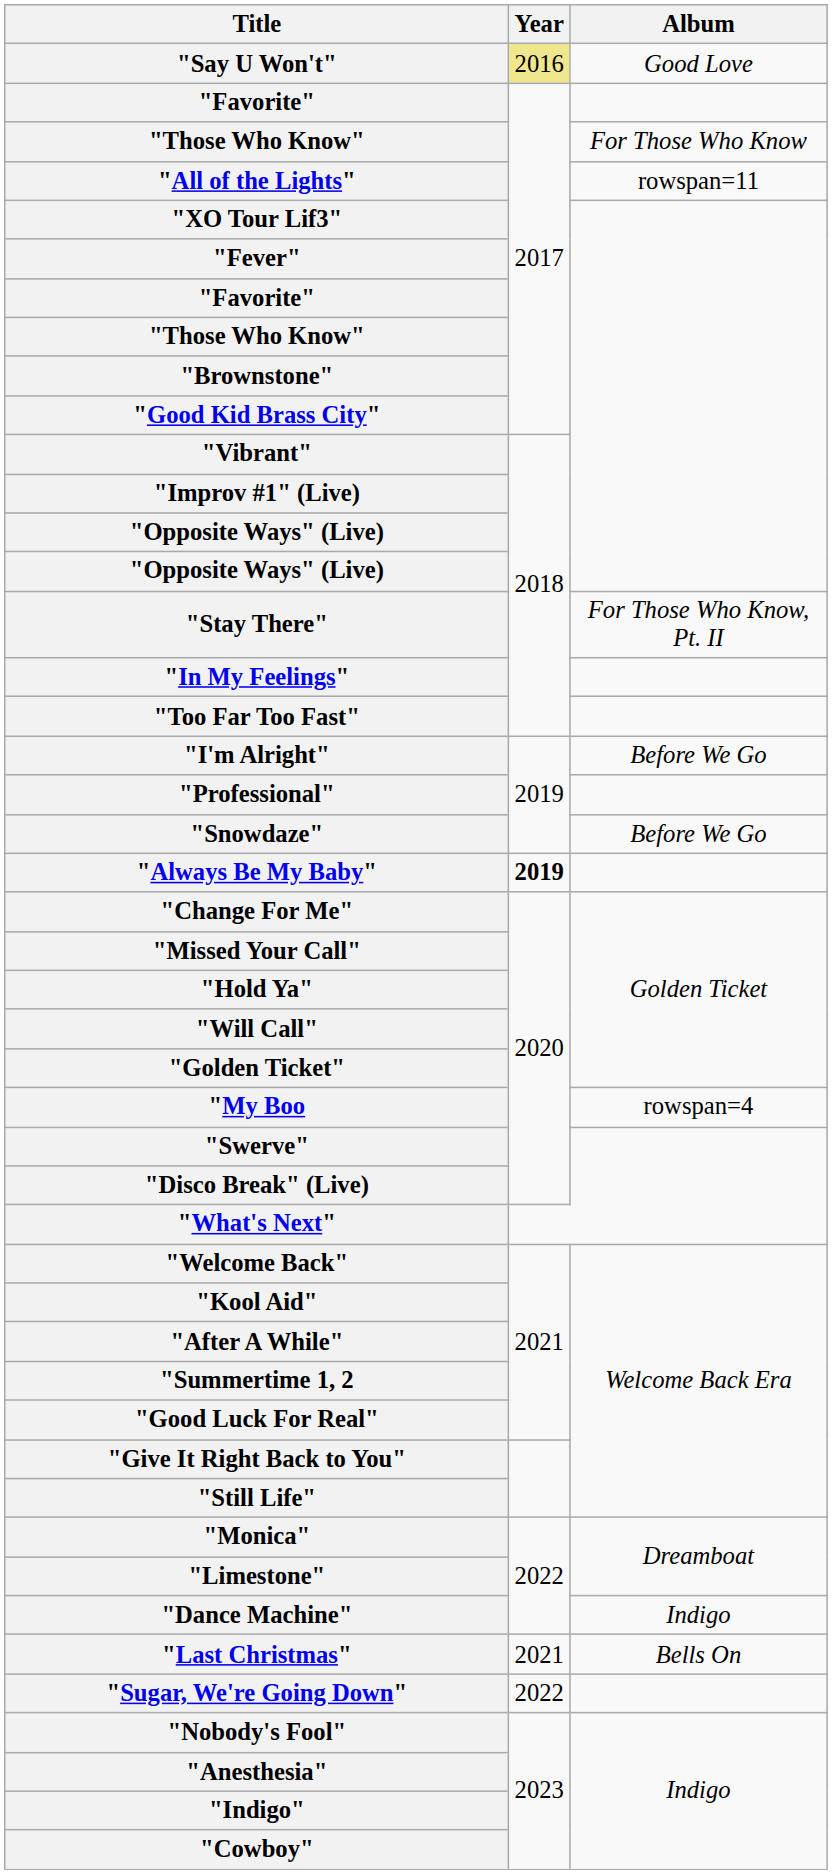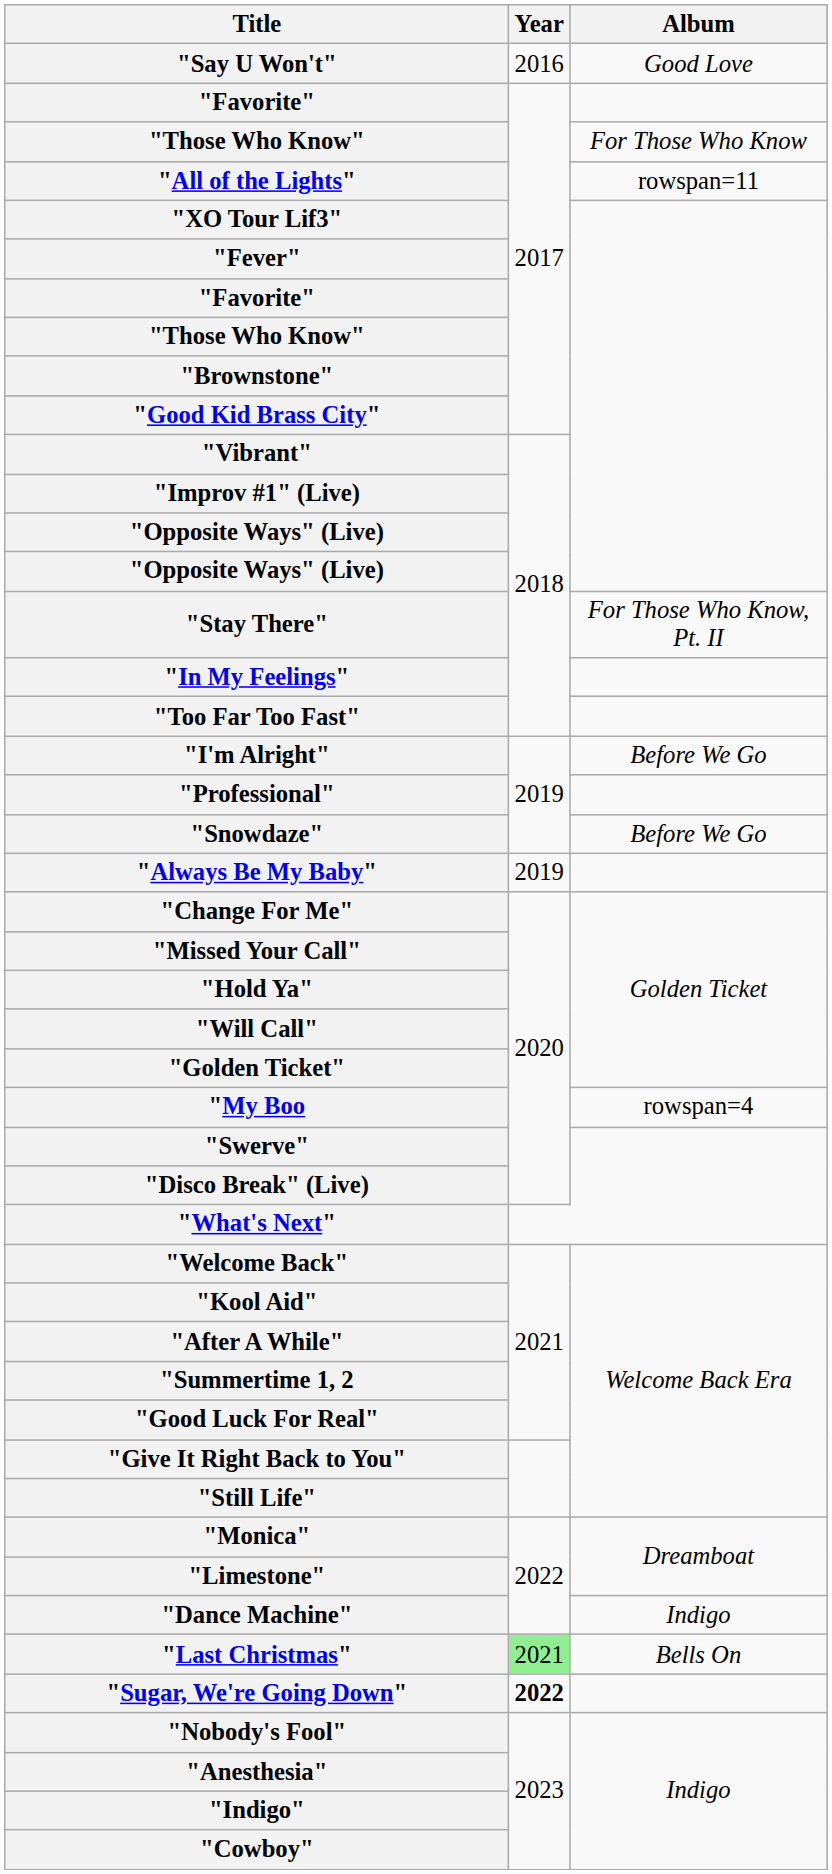(539, 63) khaki background -> (539, 63) no background
(539, 872) bold -> (539, 872) normal
(539, 1653) no background -> (539, 1653) lightgreen background
(539, 1693) normal -> (539, 1693) bold
